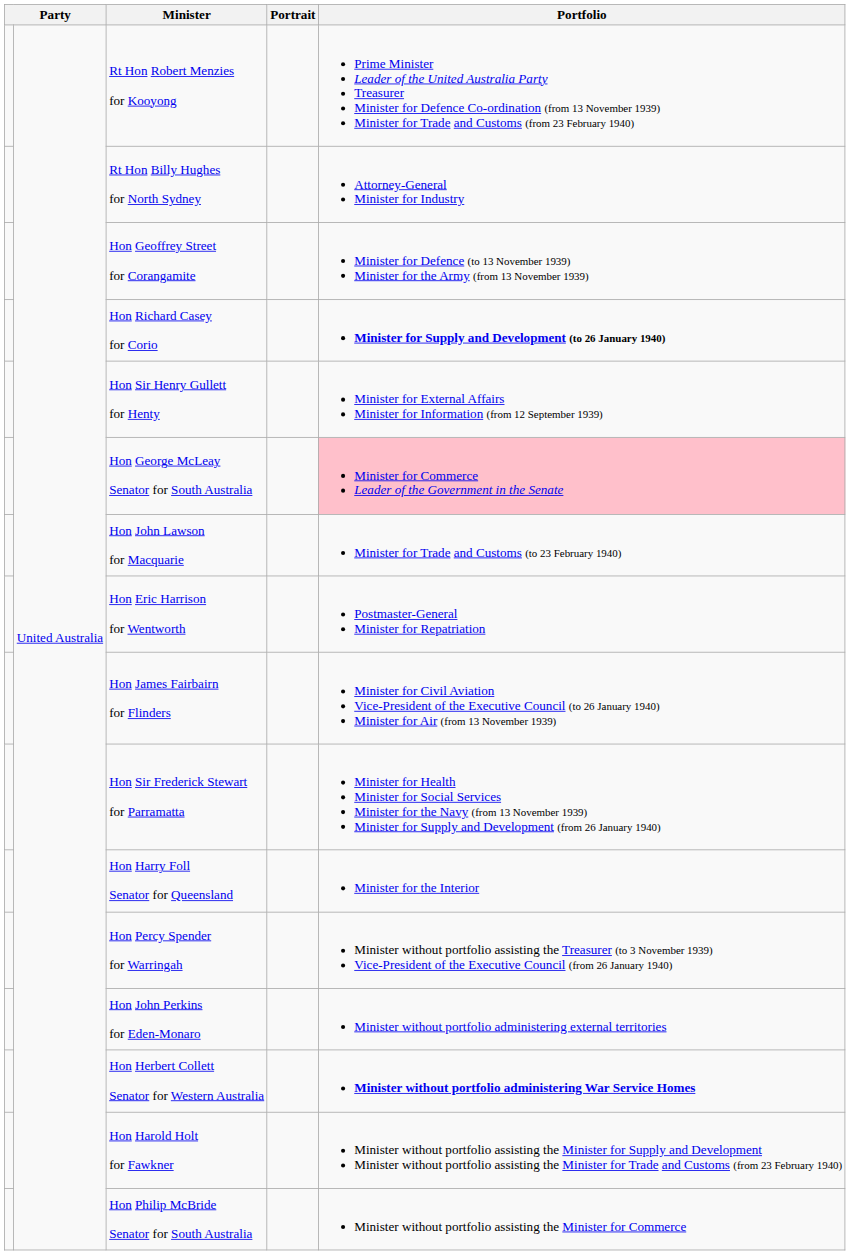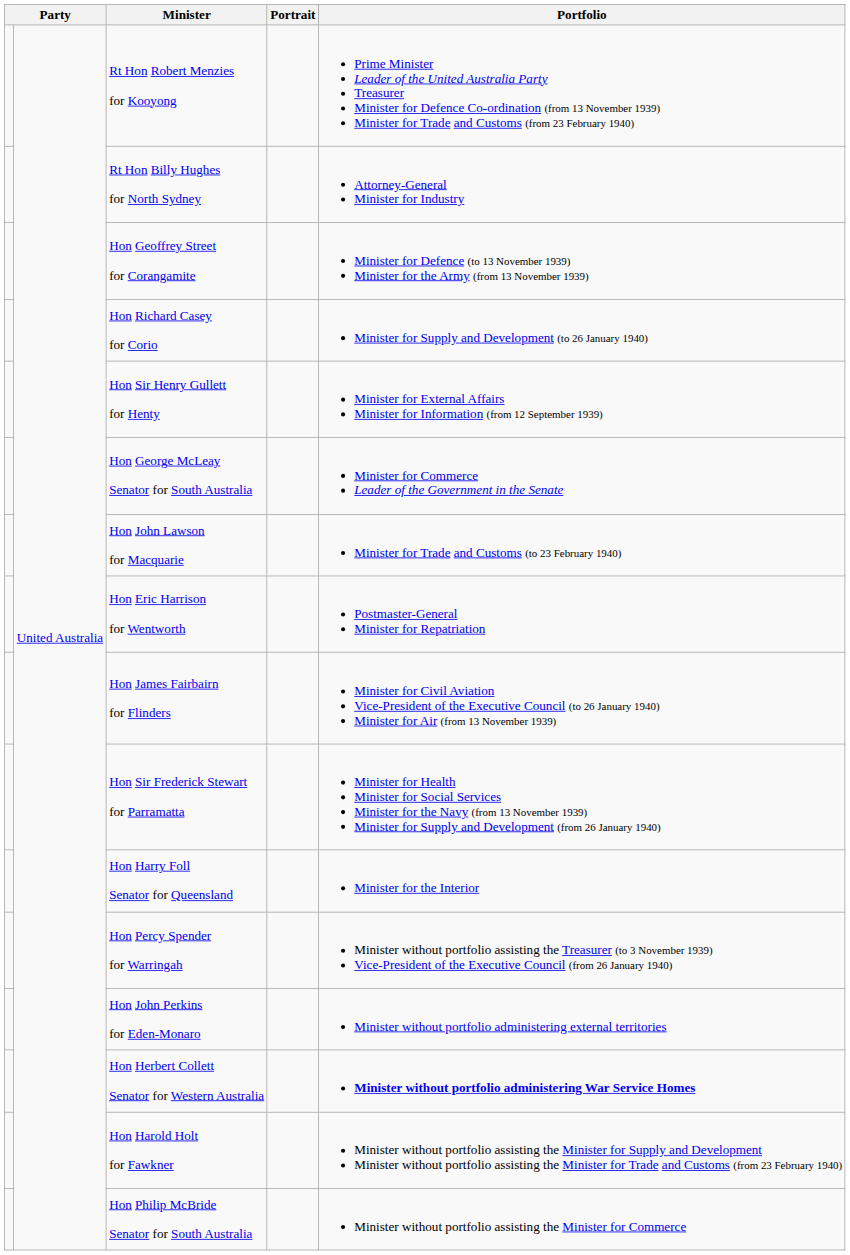(582, 337) bold -> (582, 337) normal
(582, 483) pink background -> (582, 483) no background
